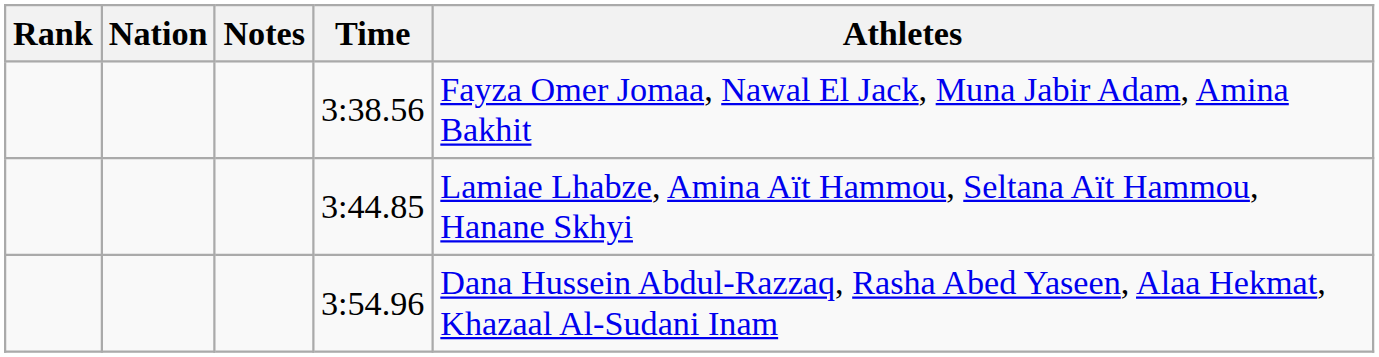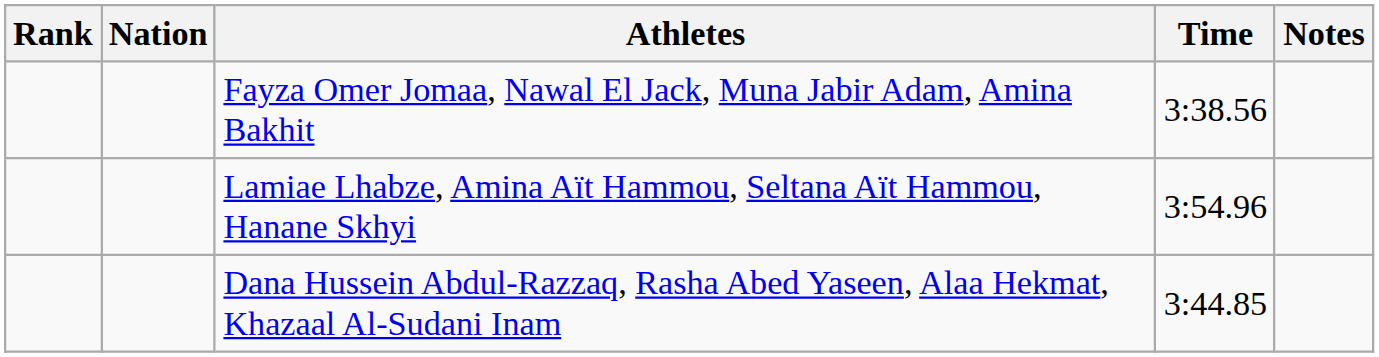columns swapped: (903, 32) <-> (264, 32)
(373, 206) 3:44.85 -> (1215, 206) 3:54.96
(373, 303) 3:54.96 -> (1215, 303) 3:44.85
